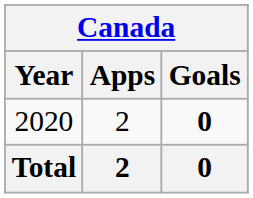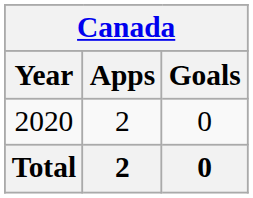(205, 121) bold -> (205, 121) normal
